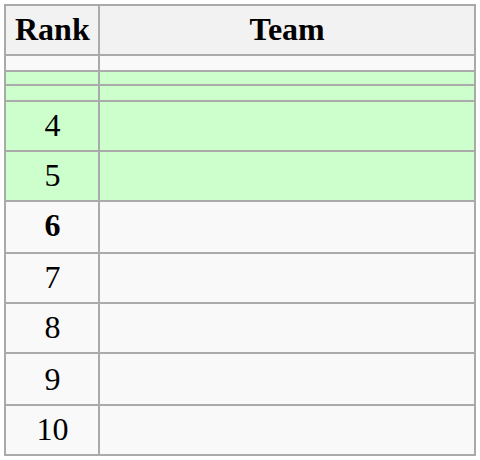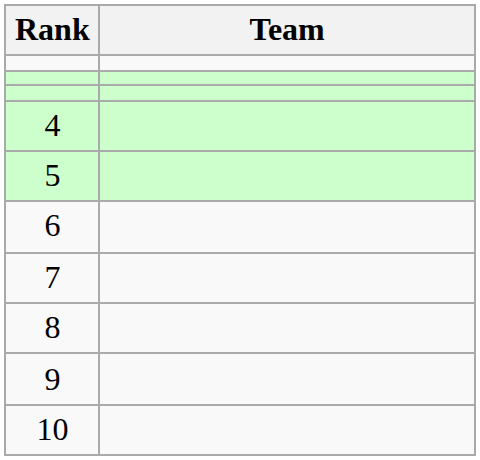(52, 226) bold -> (52, 226) normal
